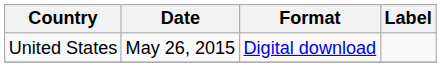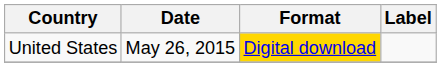(310, 47) no background -> (310, 47) gold background
